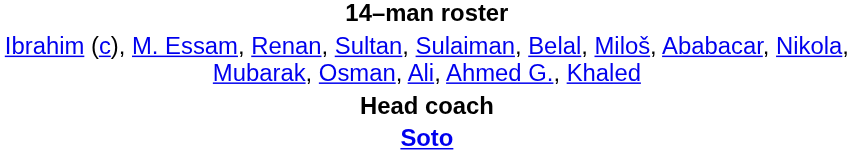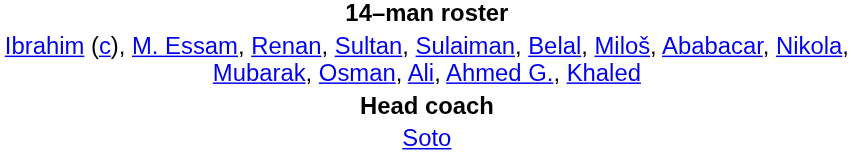(427, 138) bold -> (427, 138) normal
